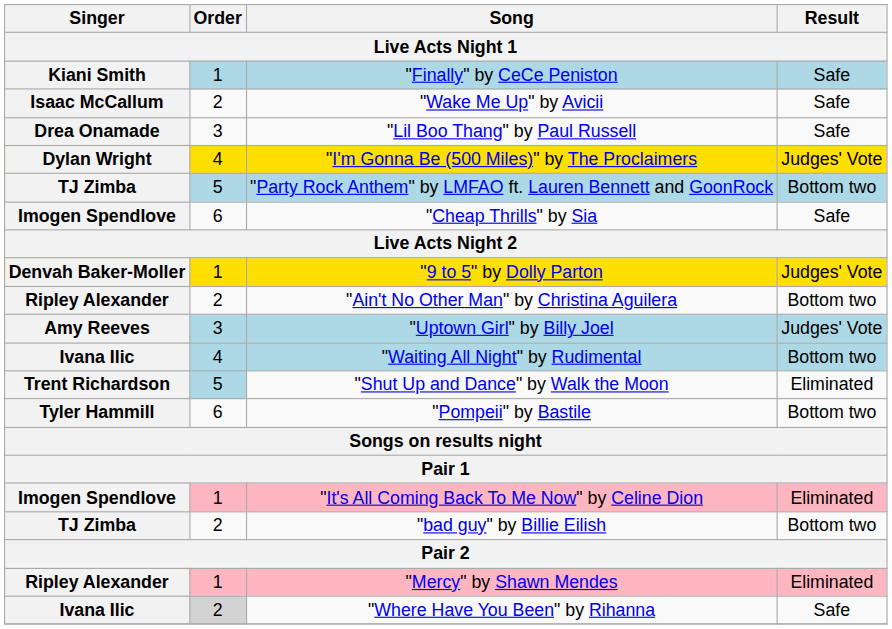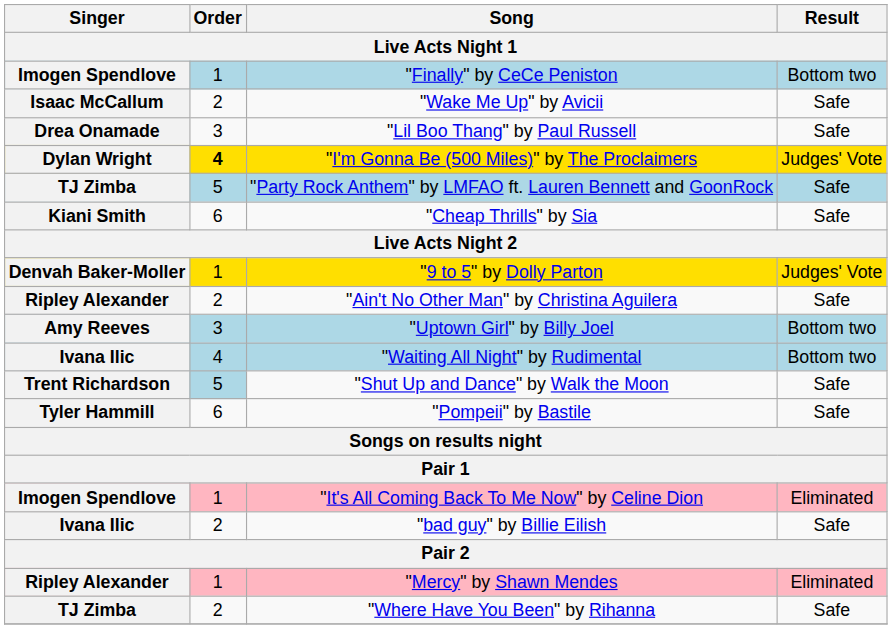(97, 74) Kiani Smith -> (97, 74) Imogen Spendlove
(832, 74) Safe -> (832, 74) Bottom two
(218, 159) normal -> (218, 159) bold
(832, 187) Bottom two -> (832, 187) Safe
(97, 215) Imogen Spendlove -> (97, 215) Kiani Smith
(832, 300) Bottom two -> (832, 300) Safe
(832, 328) Judges' Vote -> (832, 328) Bottom two
(832, 384) Eliminated -> (832, 384) Safe
(832, 412) Bottom two -> (832, 412) Safe
(97, 525) TJ Zimba -> (97, 525) Ivana Ilic
(832, 525) Bottom two -> (832, 525) Safe
(97, 610) Ivana Ilic -> (97, 610) TJ Zimba
(218, 610) lightgrey background -> (218, 610) no background
